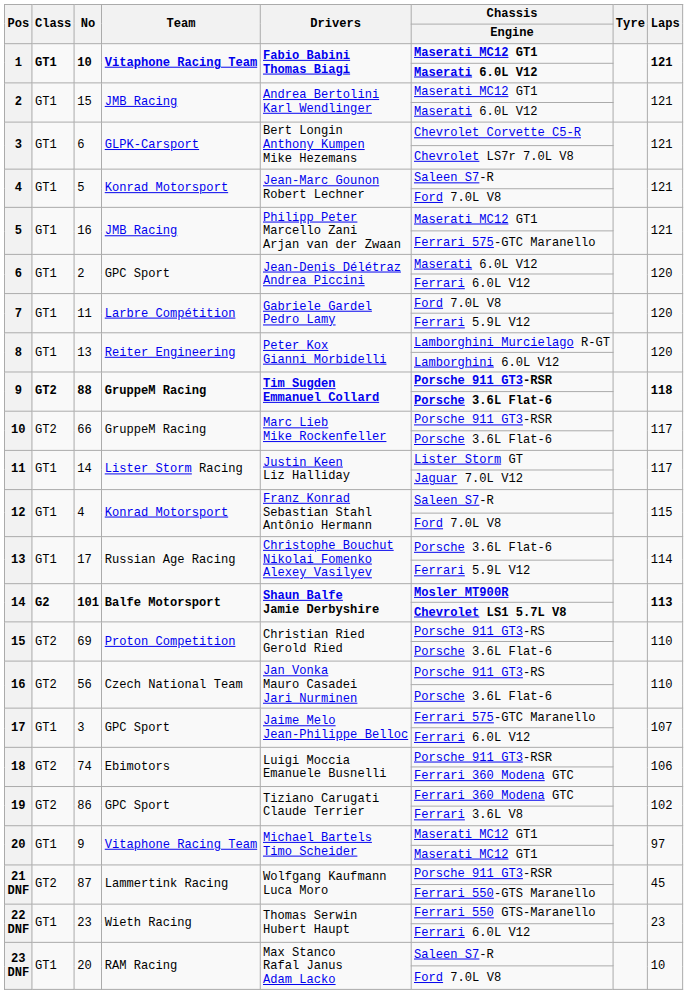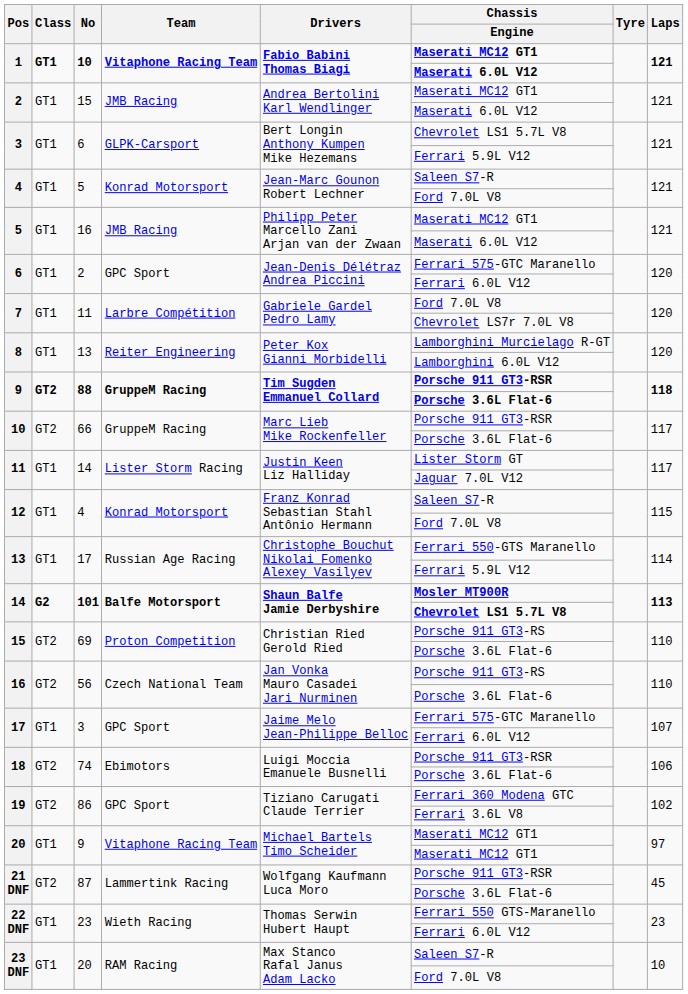(498, 134) Chevrolet Corvette C5-R -> (490, 134) Chevrolet LS1 5.7L V8
(494, 157) Chevrolet LS7r 7.0L V8 -> (472, 157) Ferrari 5.9L V12
(505, 243) Ferrari 575-GTC Maranello -> (476, 243) Maserati 6.0L V12
(476, 265) Maserati 6.0L V12 -> (505, 265) Ferrari 575-GTC Maranello
(472, 323) Ferrari 5.9L V12 -> (494, 323) Chevrolet LS7r 7.0L V8
(483, 548) Porsche 3.6L Flat-6 -> (505, 548) Ferrari 550-GTS Maranello
(494, 777) Ferrari 360 Modena GTC -> (483, 777) Porsche 3.6L Flat-6
(505, 894) Ferrari 550-GTS Maranello -> (483, 894) Porsche 3.6L Flat-6
